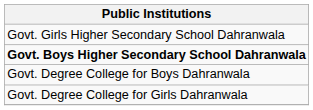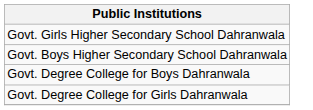(157, 54) bold -> (147, 54) normal
